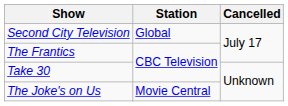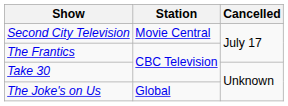(153, 33) Global -> (173, 33) Movie Central
(173, 91) Movie Central -> (153, 91) Global
